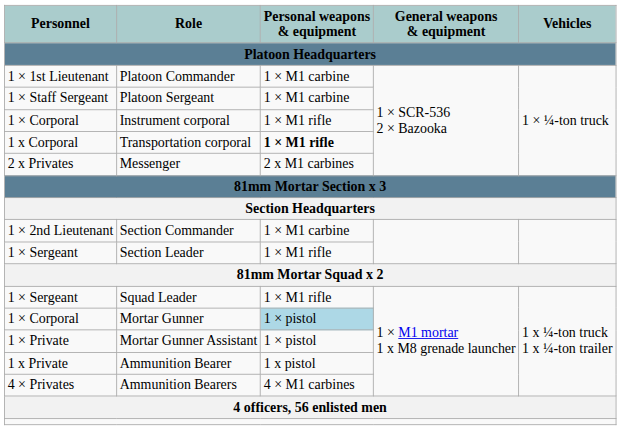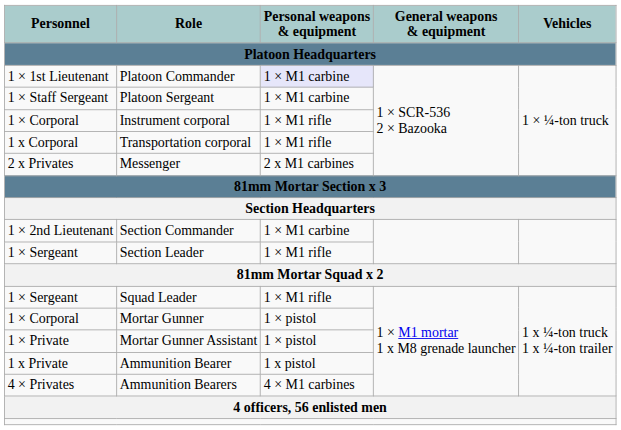(307, 76) no background -> (307, 76) lavender background
(299, 142) bold -> (298, 142) normal
(290, 319) lightblue background -> (290, 319) no background
